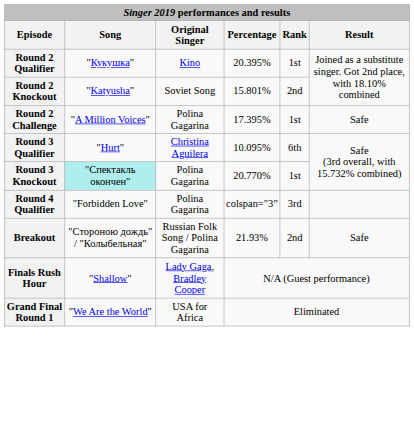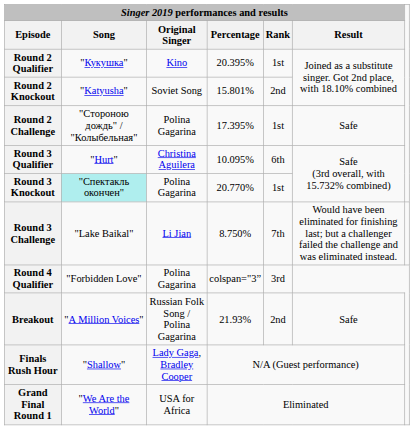(110, 119) "A Million Voices" -> (104, 125) "Cтороною дождь" / "Колыбельная"
+ row: (33, 233)
(110, 238) "Cтороною дождь" / "Колыбельная" -> (104, 319) "A Million Voices"
